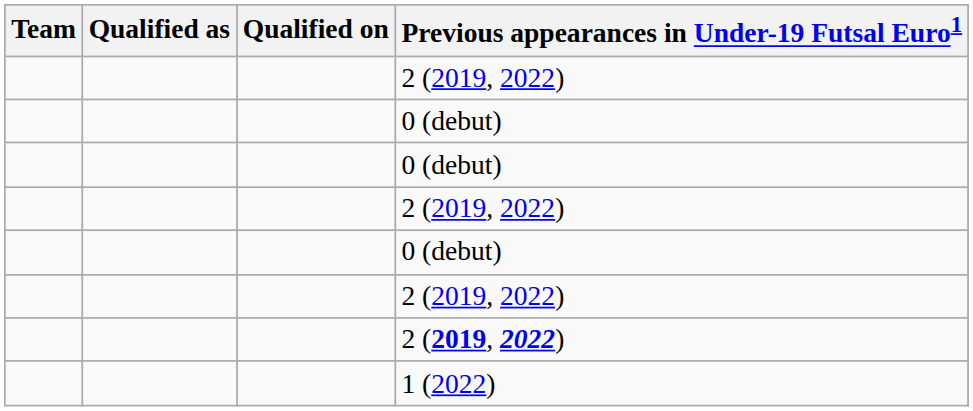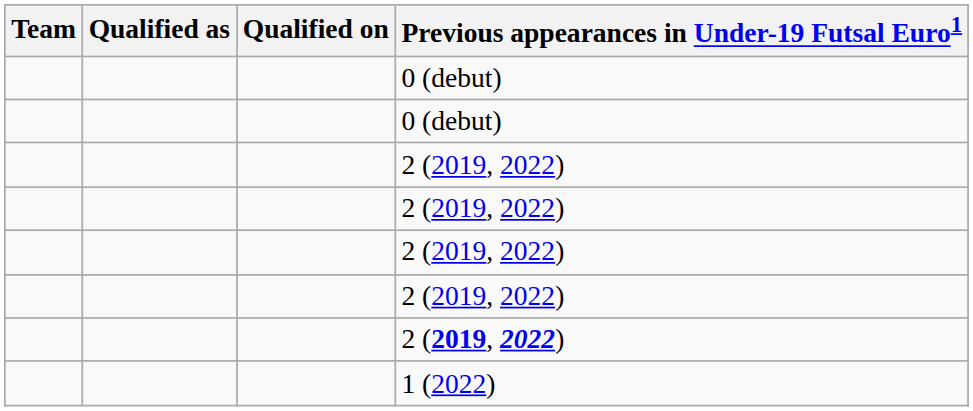(483, 77) 2 (2019, 2022) -> (452, 77) 0 (debut)
(452, 164) 0 (debut) -> (483, 164) 2 (2019, 2022)
(452, 251) 0 (debut) -> (483, 251) 2 (2019, 2022)
